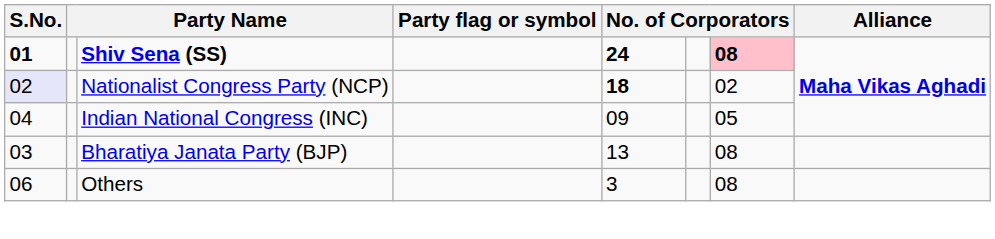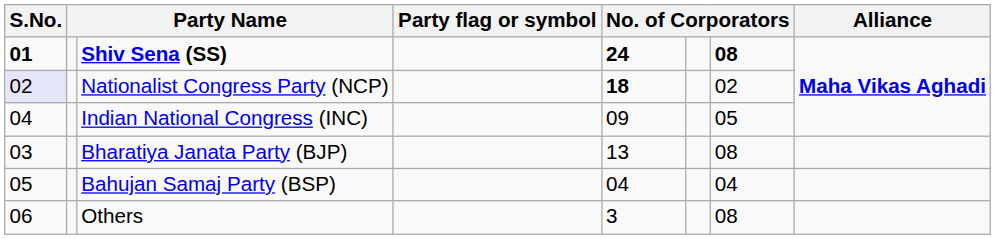(726, 53) pink background -> (726, 53) no background
+ row: (209, 184)
